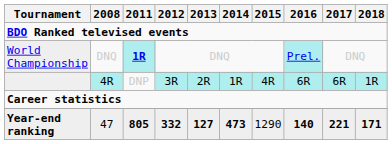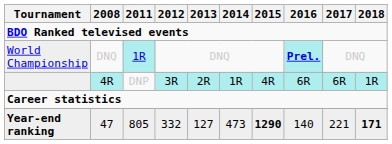(139, 56) bold -> (139, 56) normal
(304, 56) normal -> (304, 56) bold
(139, 124) bold -> (139, 124) normal
(171, 124) bold -> (171, 124) normal
(203, 124) bold -> (203, 124) normal
(236, 124) bold -> (236, 124) normal
(268, 124) normal -> (268, 124) bold
(304, 124) bold -> (304, 124) normal
(339, 124) bold -> (339, 124) normal
